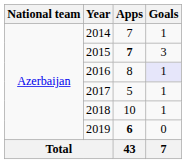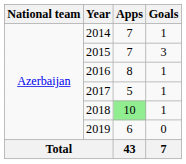(130, 52) bold -> (130, 52) normal
(164, 71) lavender background -> (164, 71) no background
(130, 110) no background -> (130, 110) lightgreen background
(130, 129) bold -> (130, 129) normal
